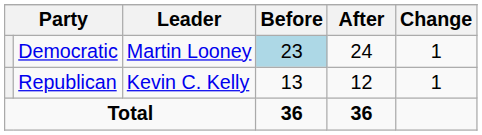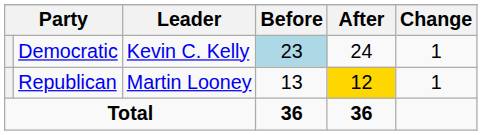(189, 51) Martin Looney -> (188, 51) Kevin C. Kelly
(188, 82) Kevin C. Kelly -> (189, 82) Martin Looney
(362, 82) no background -> (362, 82) gold background
